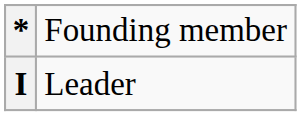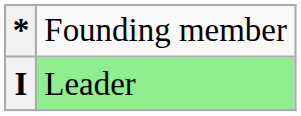(90, 82) no background -> (90, 82) lightgreen background
